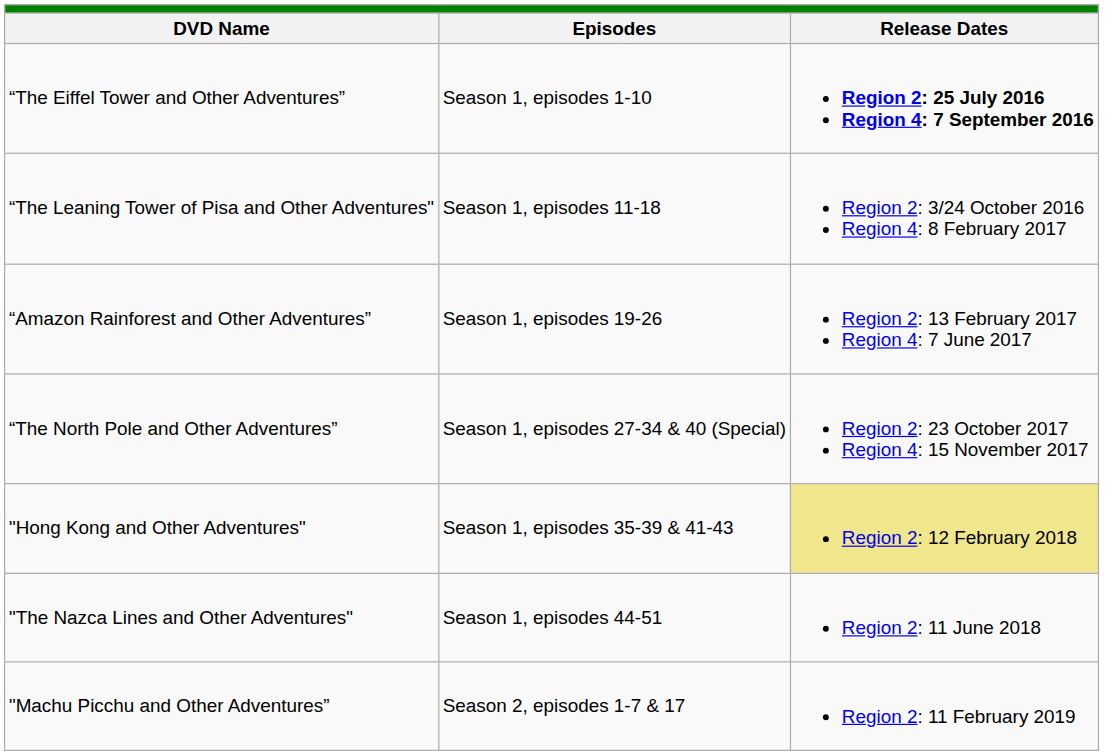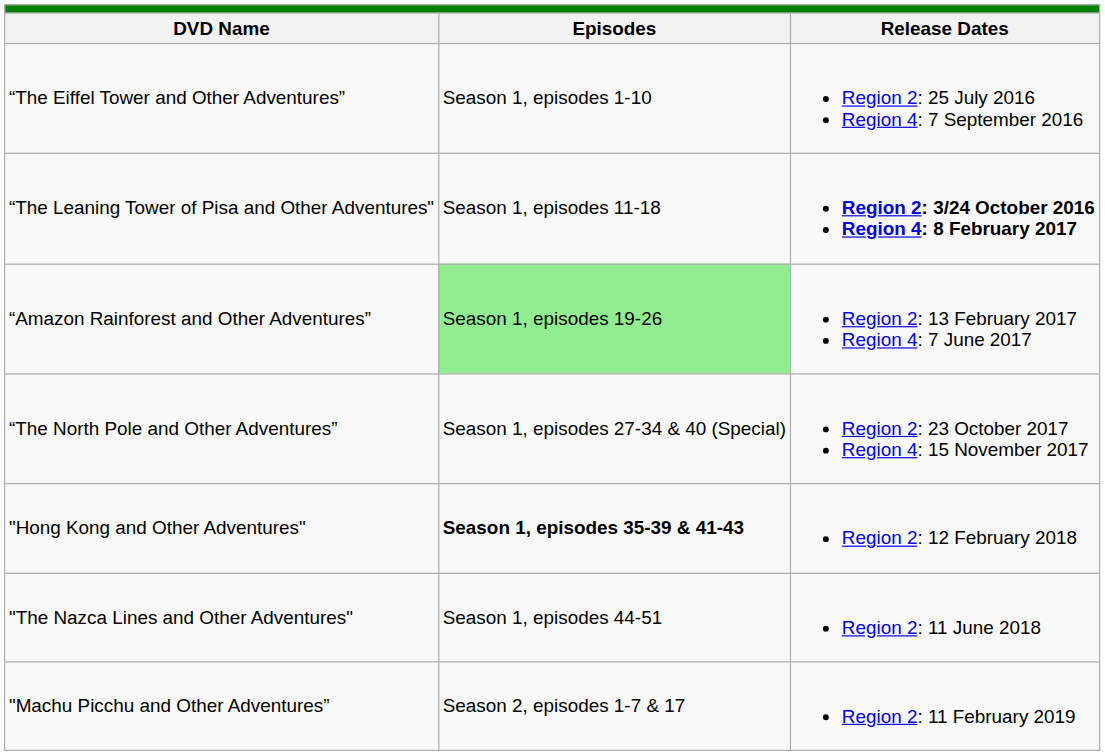(944, 109) bold -> (945, 109) normal
(944, 219) normal -> (945, 219) bold
(552, 318) no background -> (552, 318) lightgreen background
(588, 528) normal -> (593, 528) bold
(944, 539) khaki background -> (945, 539) no background
